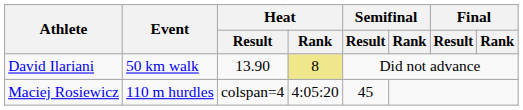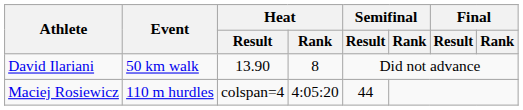(315, 67) khaki background -> (315, 67) no background
(366, 92) 45 -> (366, 92) 44
